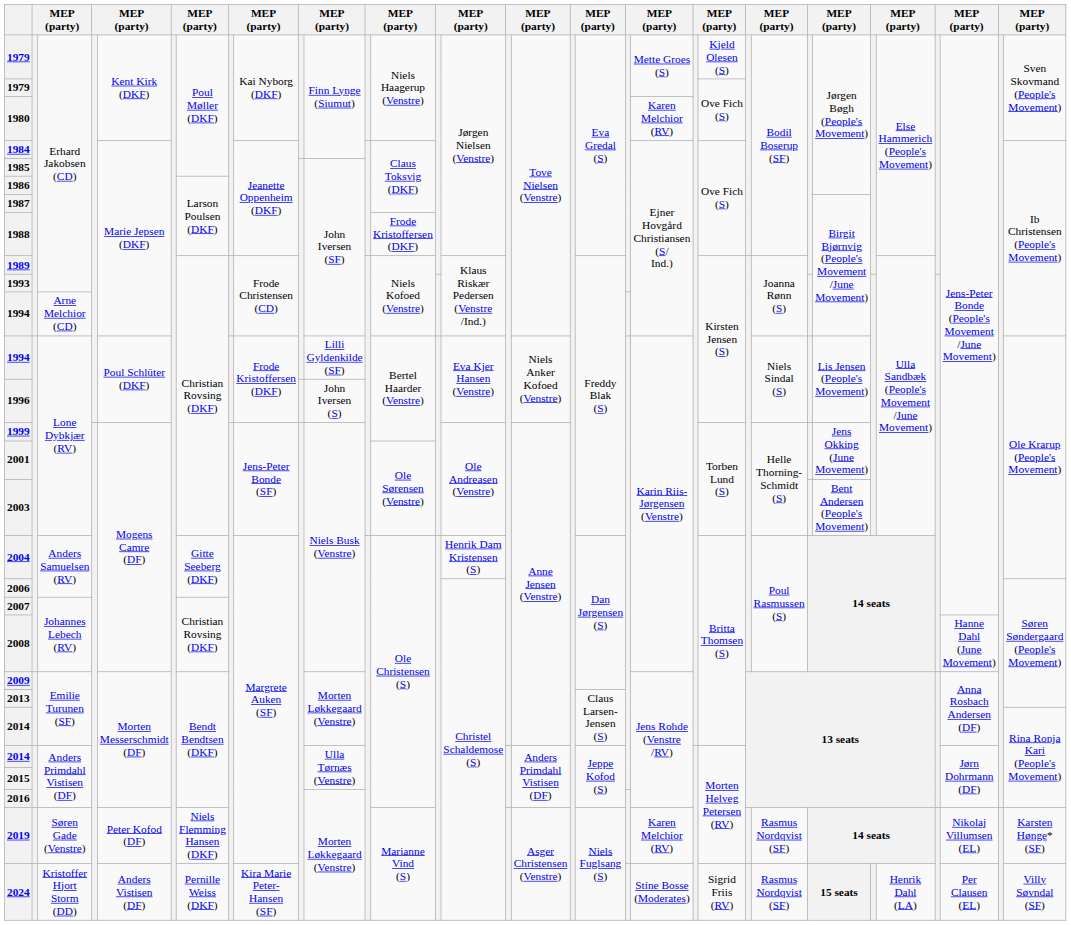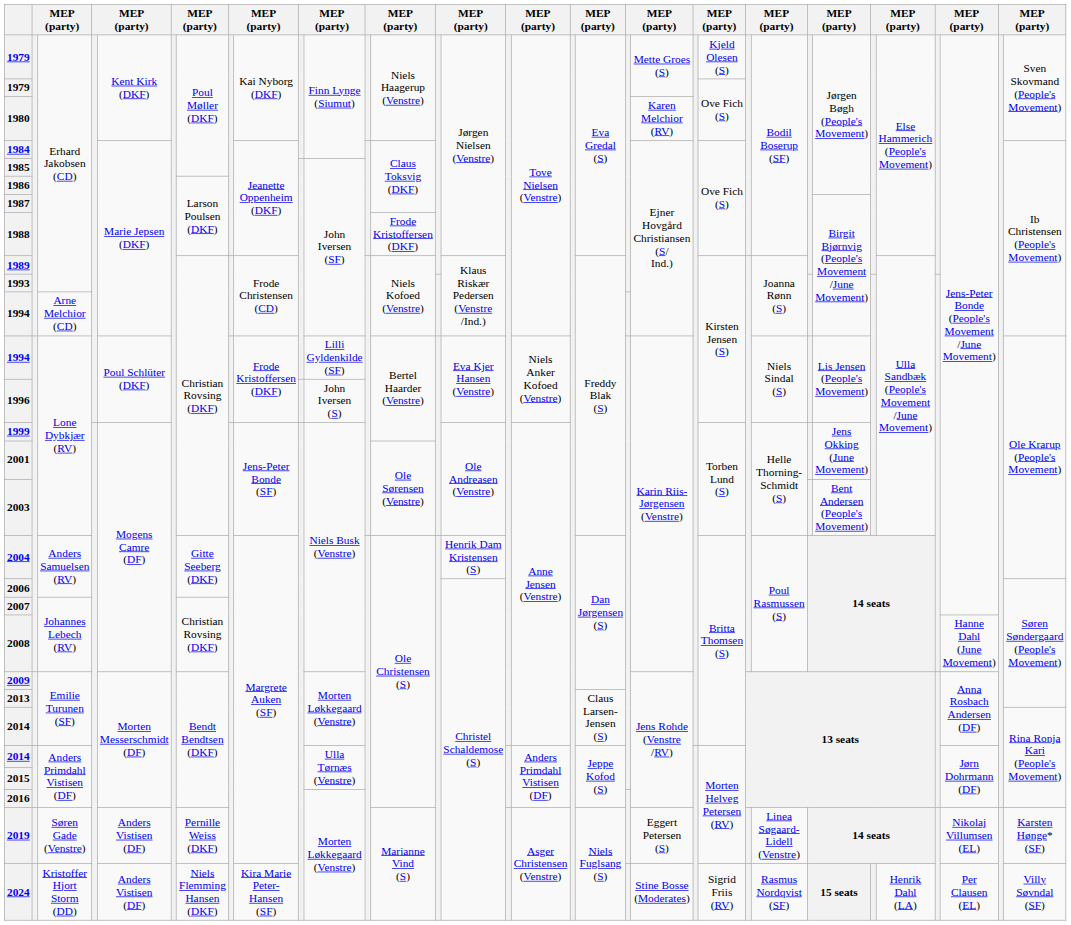(134, 835) Peter Kofod (DF) -> (134, 835) Anders Vistisen (DF)
(202, 835) Niels Flemming Hansen (DKF) -> (202, 835) Pernille Weiss (DKF)
(662, 835) Karen Melchior (RV) -> (662, 835) Eggert Petersen (S)
(779, 835) Rasmus Nordqvist (SF) -> (779, 835) Linea Søgaard-Lidell (Venstre)
(202, 892) Pernille Weiss (DKF) -> (202, 892) Niels Flemming Hansen (DKF)
